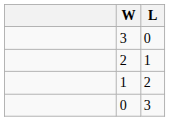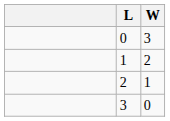columns swapped: (129, 15) <-> (153, 15)
